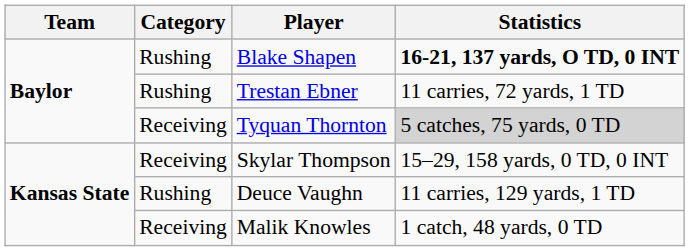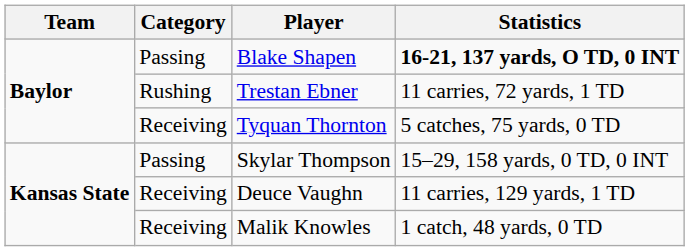(175, 56) Rushing -> (172, 56) Passing
(510, 124) lightgrey background -> (510, 124) no background
(183, 159) Receiving -> (172, 159) Passing
(175, 193) Rushing -> (183, 193) Receiving
